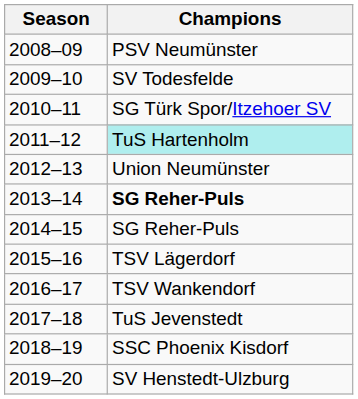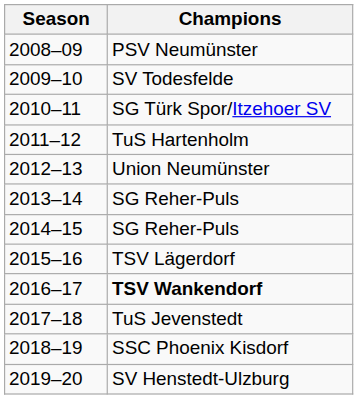(180, 139) paleturquoise background -> (180, 139) no background
(178, 199) bold -> (176, 199) normal
(184, 288) normal -> (187, 288) bold
